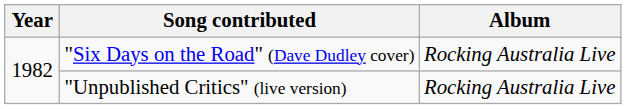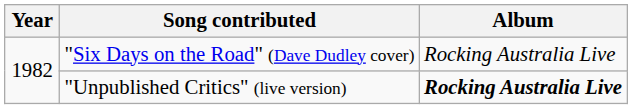(520, 86) normal -> (523, 86) bold
